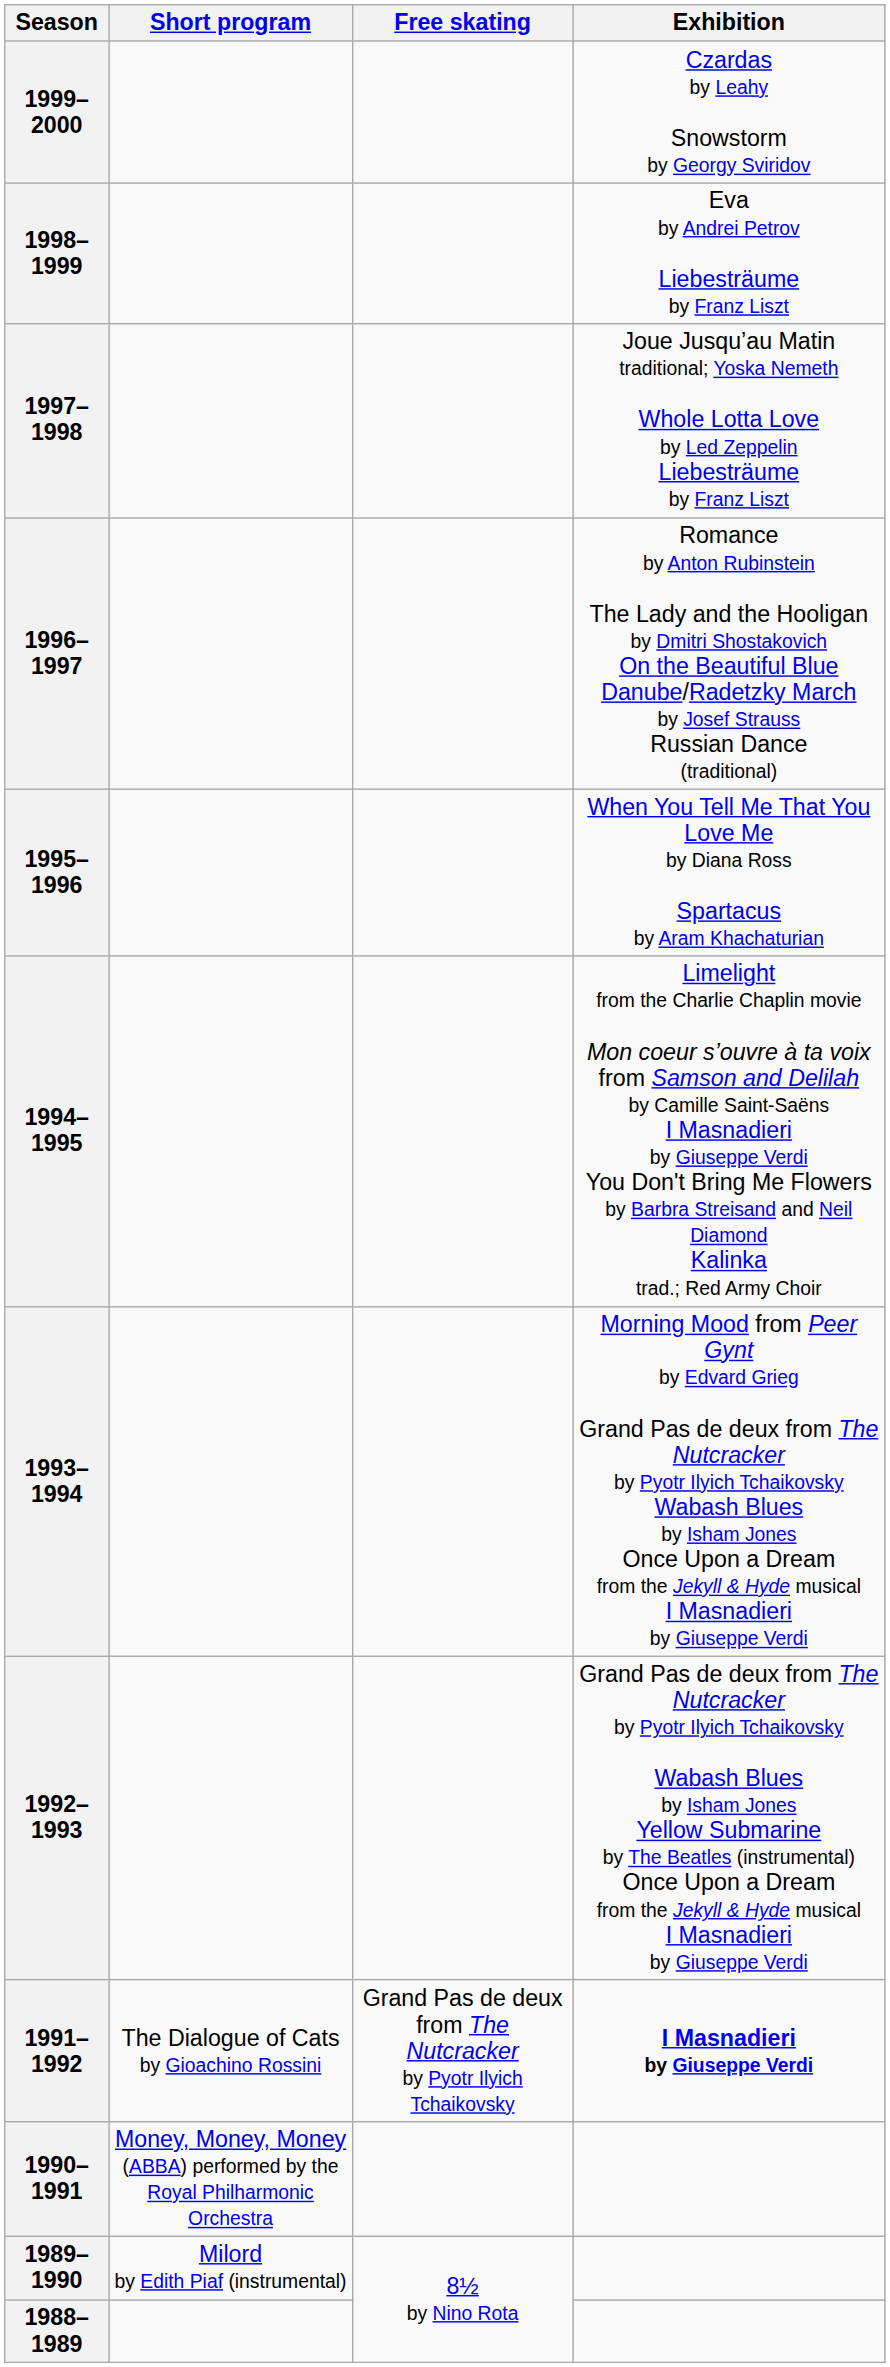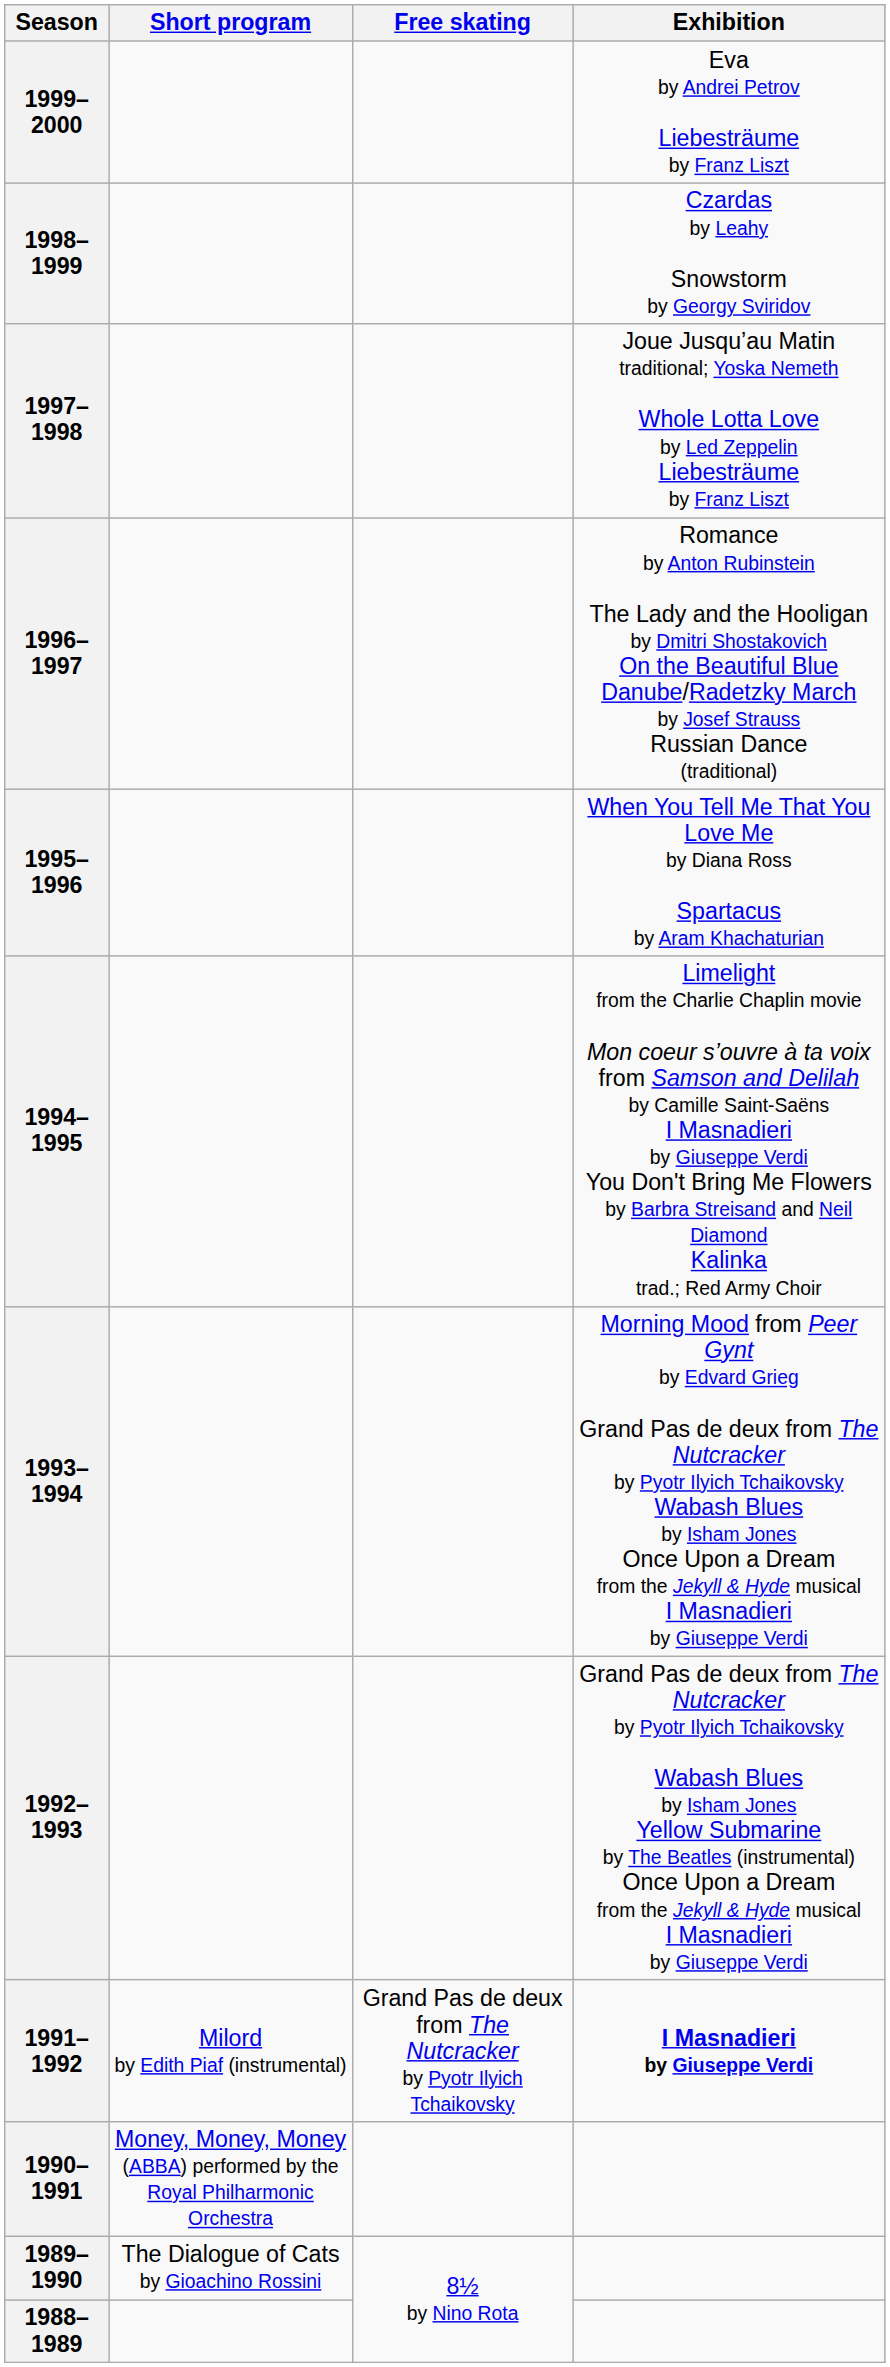(729, 111) Czardas by Leahy Snowstorm by Georgy Sviridov -> (729, 111) Eva by Andrei Petrov Liebesträume by Franz Liszt
(729, 253) Eva by Andrei Petrov Liebesträume by Franz Liszt -> (729, 253) Czardas by Leahy Snowstorm by Georgy Sviridov
(231, 2050) The Dialogue of Cats by Gioachino Rossini -> (231, 2050) Milord by Edith Piaf (instrumental)
(231, 2267) Milord by Edith Piaf (instrumental) -> (231, 2267) The Dialogue of Cats by Gioachino Rossini
